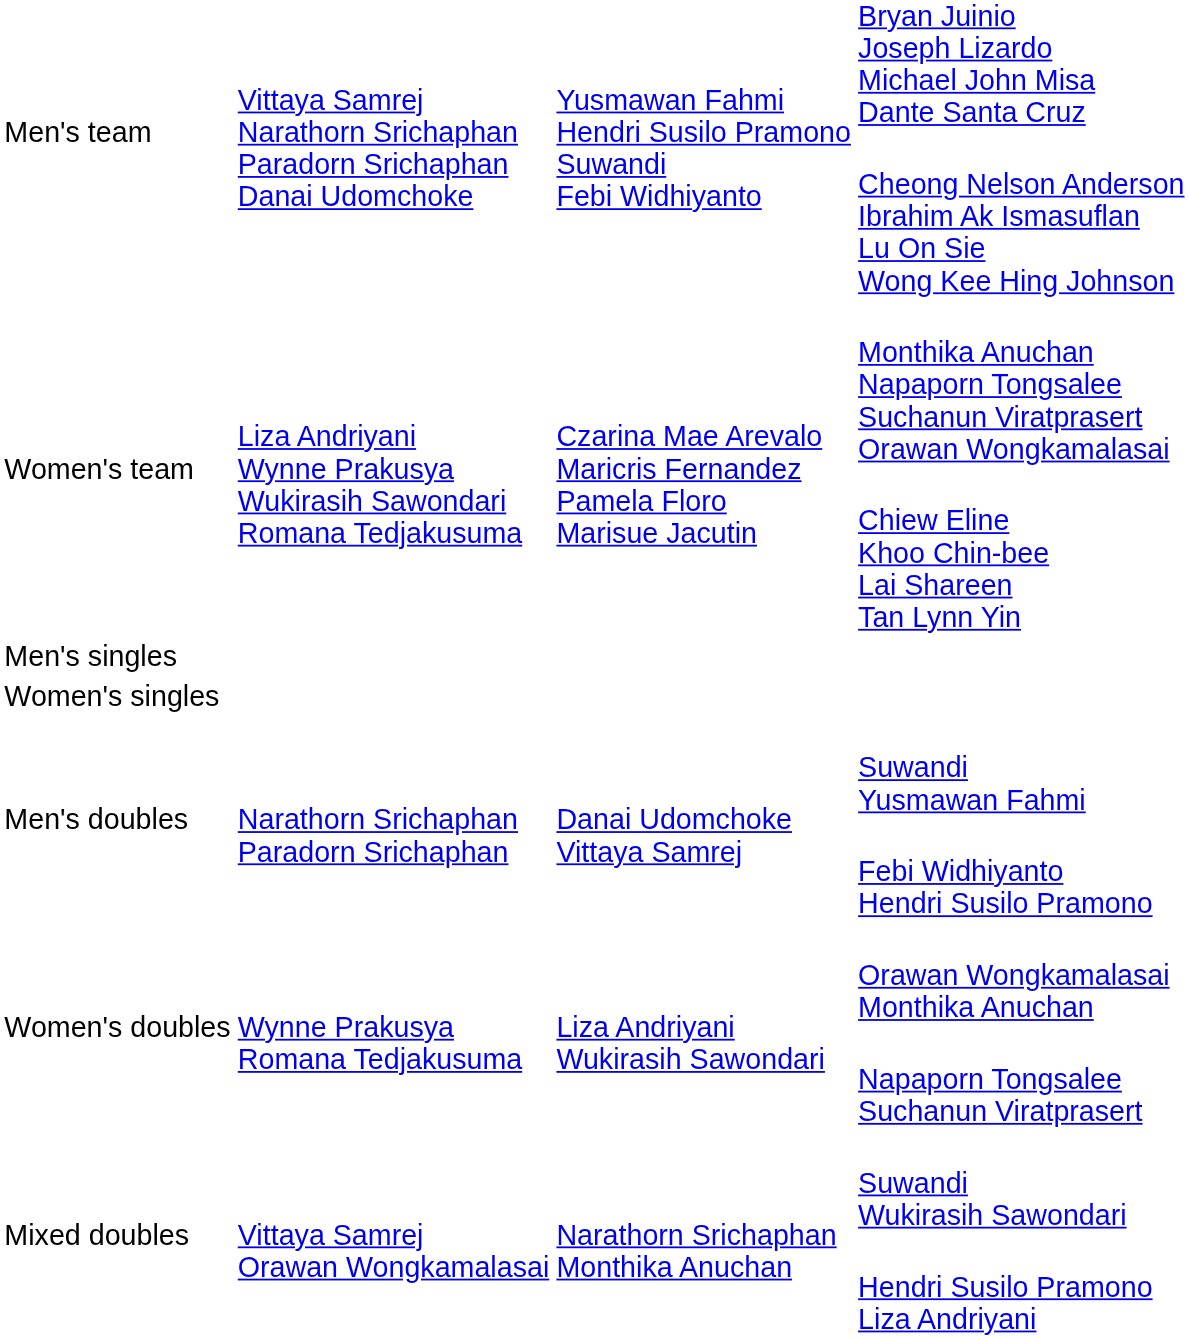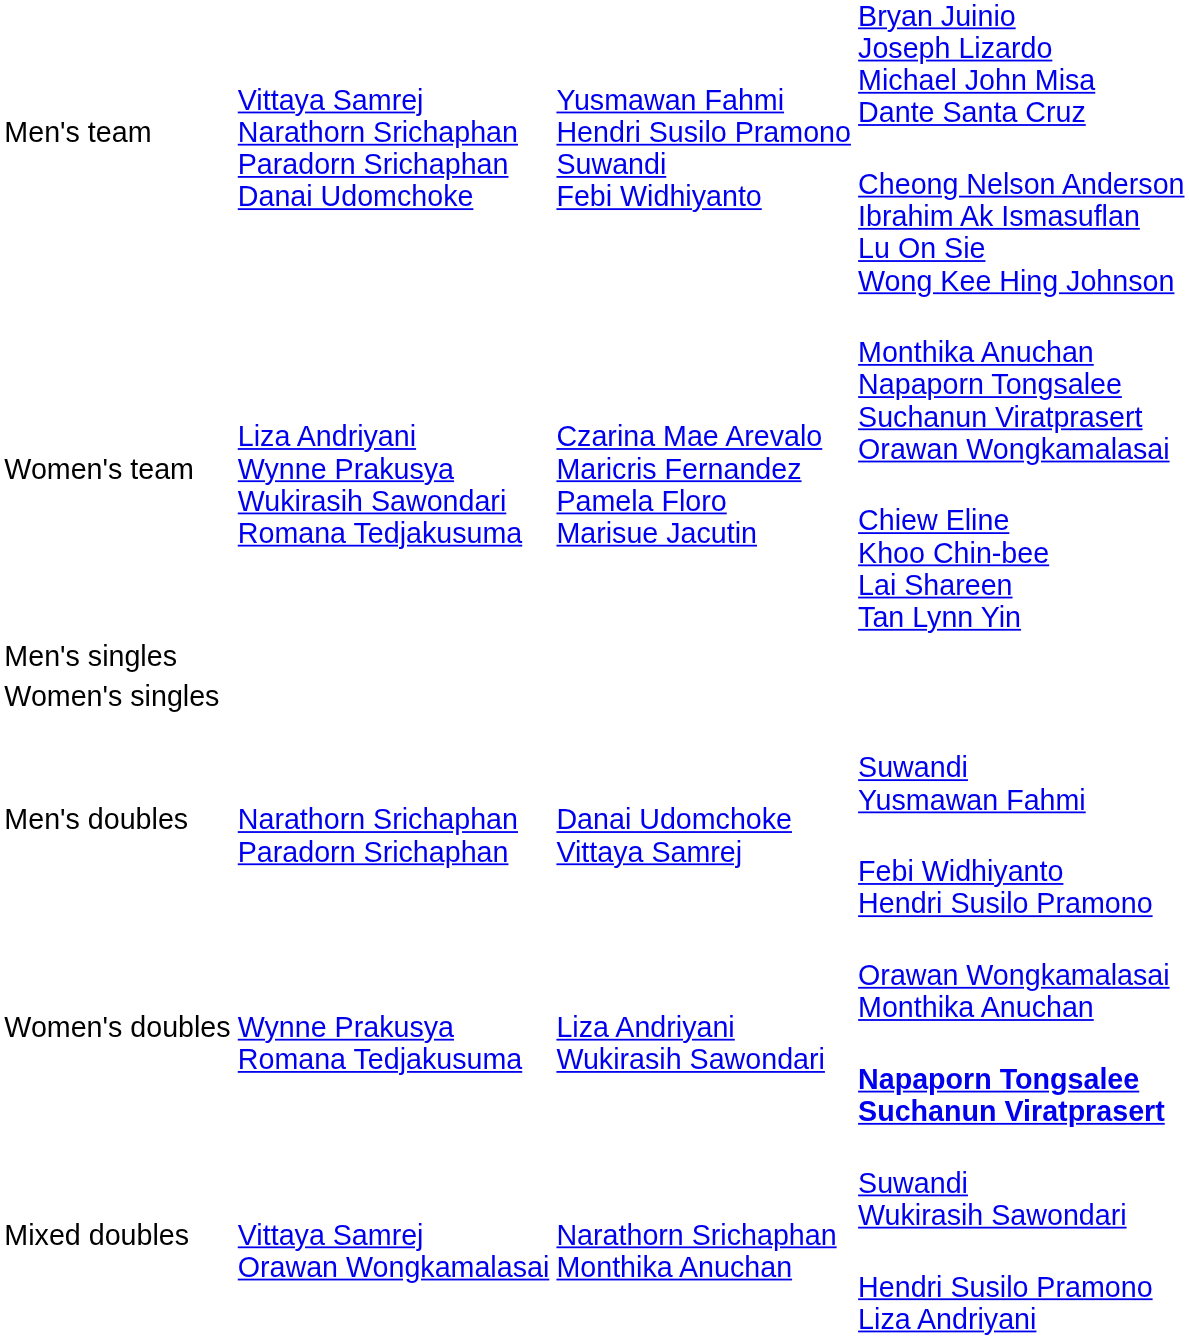(1000, 1095) normal -> (1011, 1095) bold
